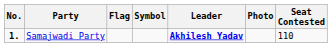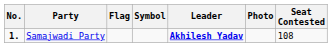(286, 36) 110 -> (286, 36) 108
